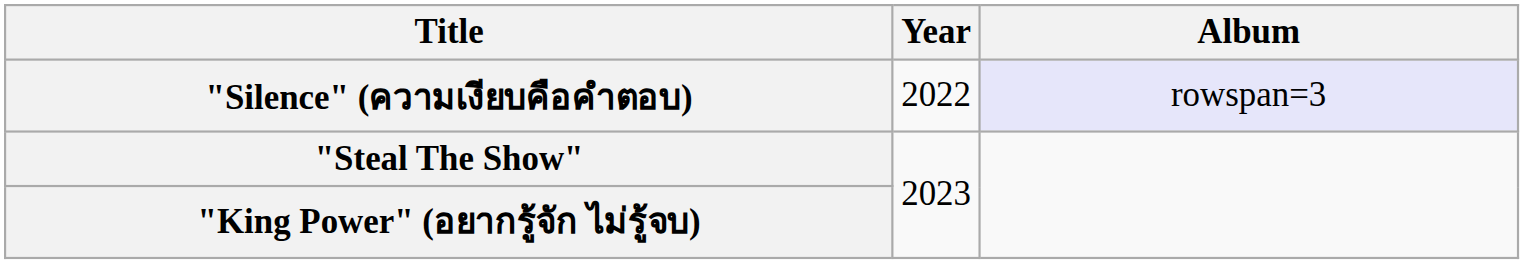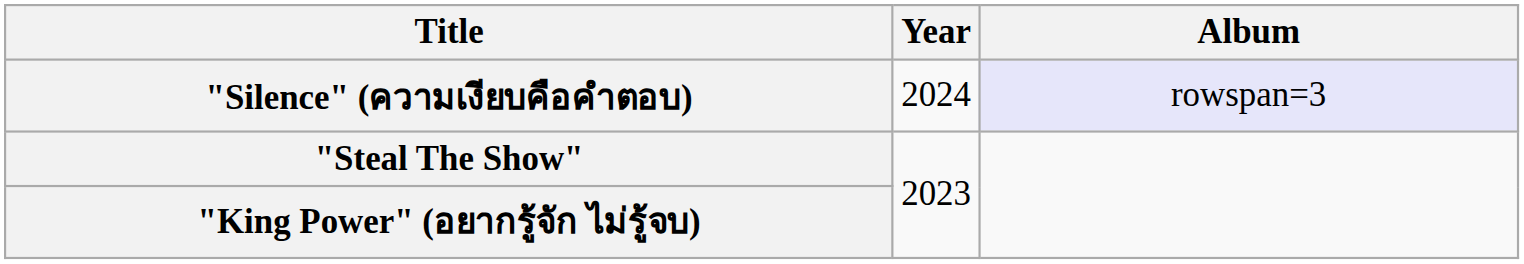(936, 95) 2022 -> (936, 95) 2024
